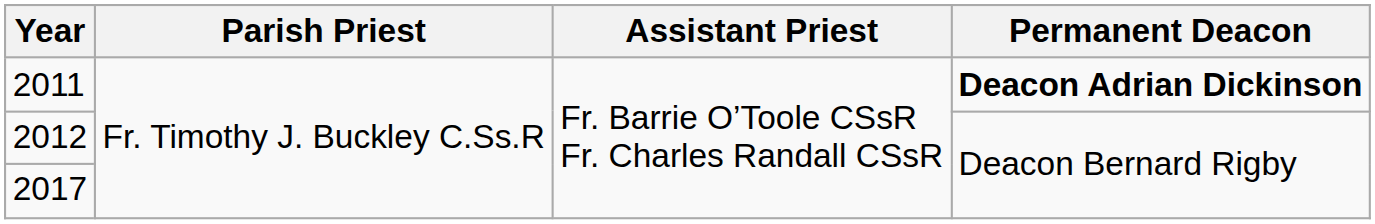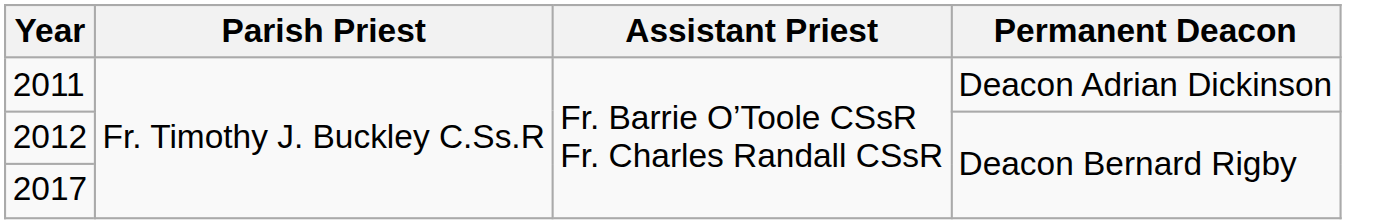(1160, 84) bold -> (1145, 84) normal
